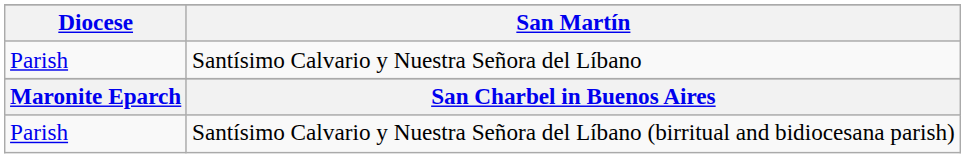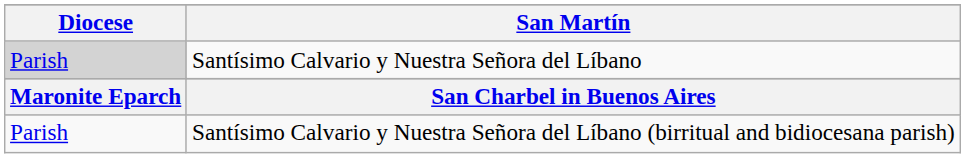(39, 59) no background -> (39, 59) lightgrey background
